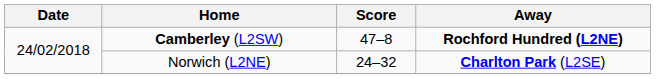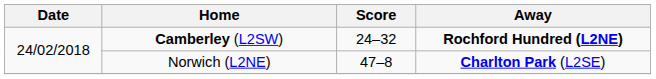(376, 39) 47–8 -> (376, 39) 24–32
(376, 62) 24–32 -> (376, 62) 47–8
